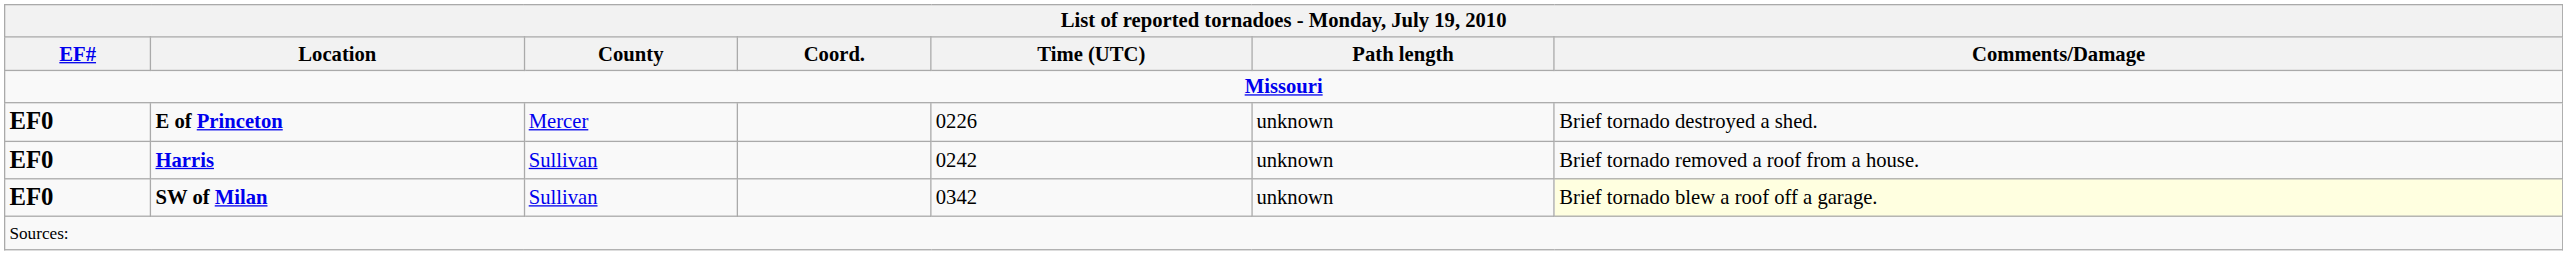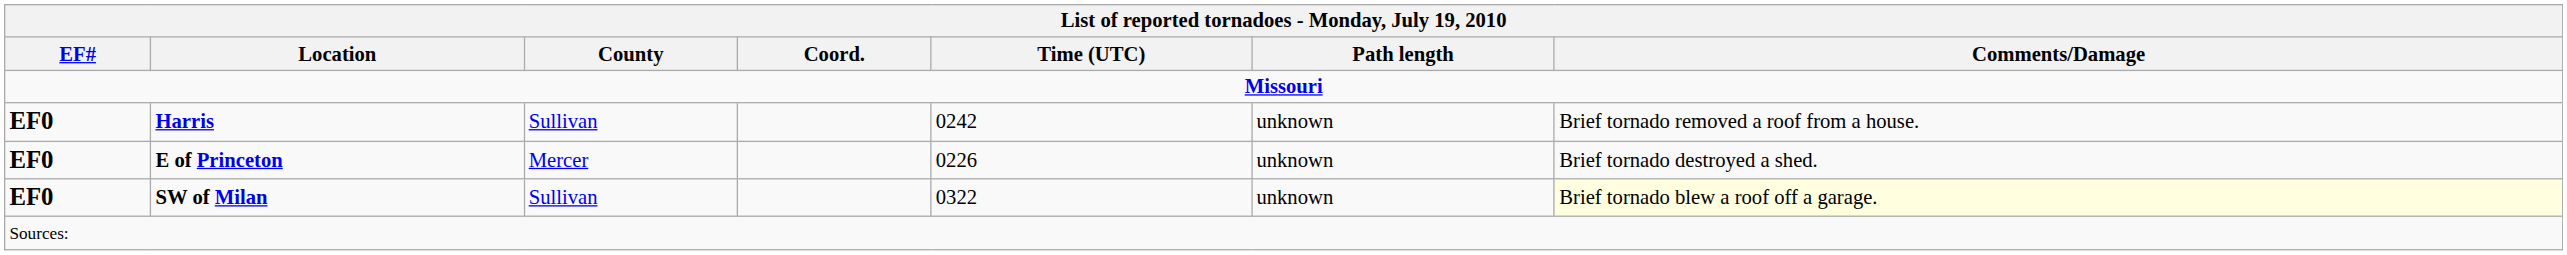rows swapped: (219, 121) <-> (185, 159)
(956, 197) 0342 -> (956, 197) 0322
